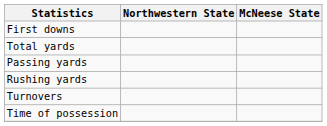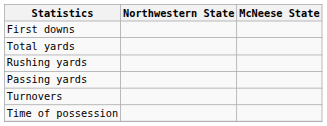rows swapped: (47, 80) <-> (47, 63)
